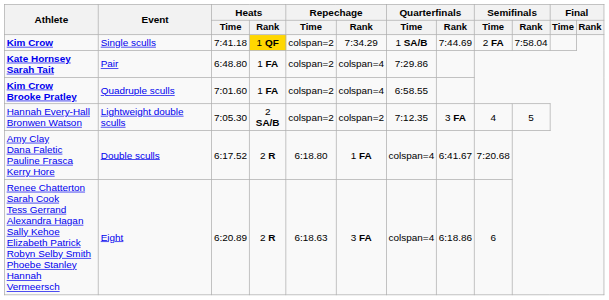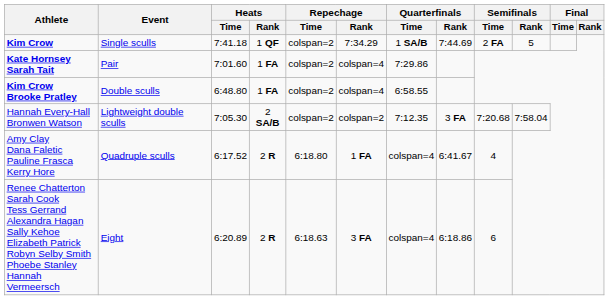(268, 43) gold background -> (268, 43) no background
(531, 43) 7:58.04 -> (531, 43) 5
(231, 64) 6:48.80 -> (231, 64) 7:01.60
(138, 91) Quadruple sculls -> (130, 91) Double sculls
(231, 91) 7:01.60 -> (231, 91) 6:48.80
(493, 118) 4 -> (493, 118) 7:20.68
(531, 118) 5 -> (531, 118) 7:58.04
(130, 156) Double sculls -> (138, 156) Quadruple sculls
(493, 156) 7:20.68 -> (493, 156) 4
